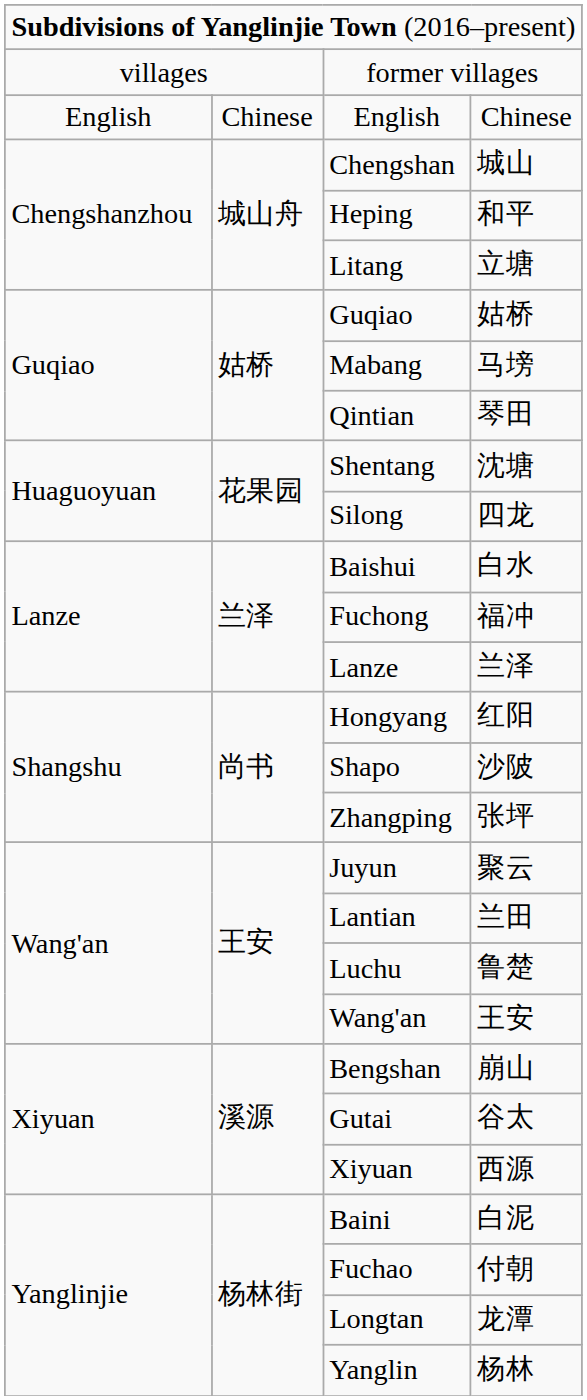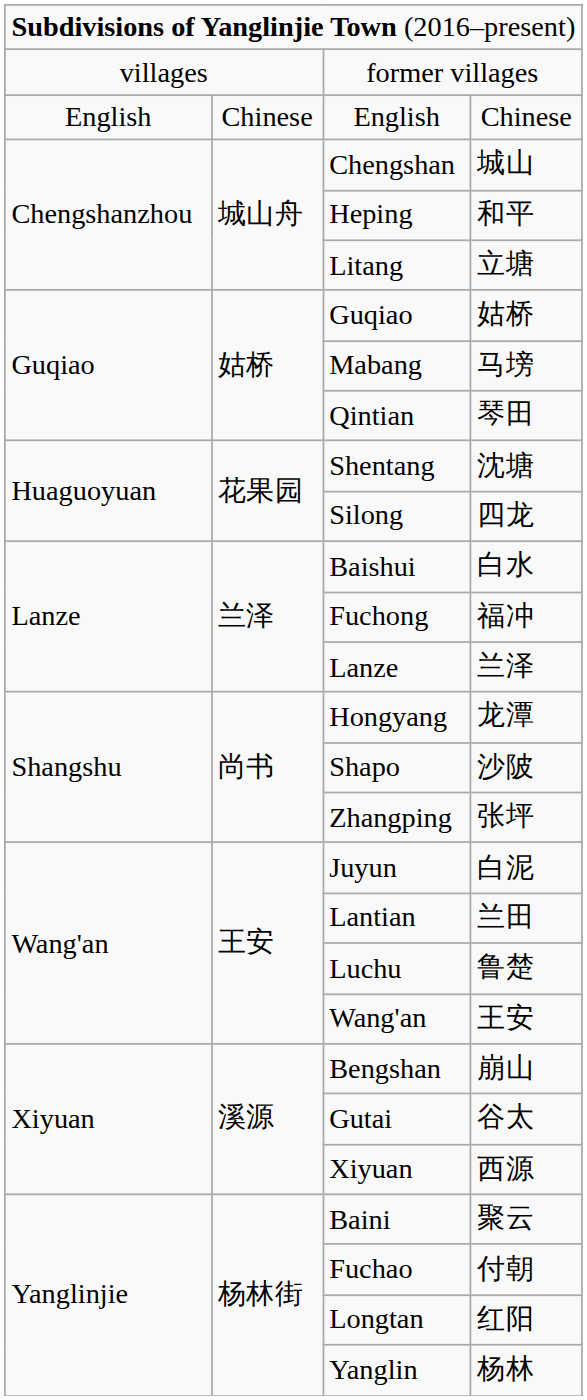(506, 715) 红阳 -> (506, 715) 龙潭
(506, 866) 聚云 -> (506, 866) 白泥
(506, 1218) 白泥 -> (506, 1218) 聚云
(506, 1318) 龙潭 -> (506, 1318) 红阳
